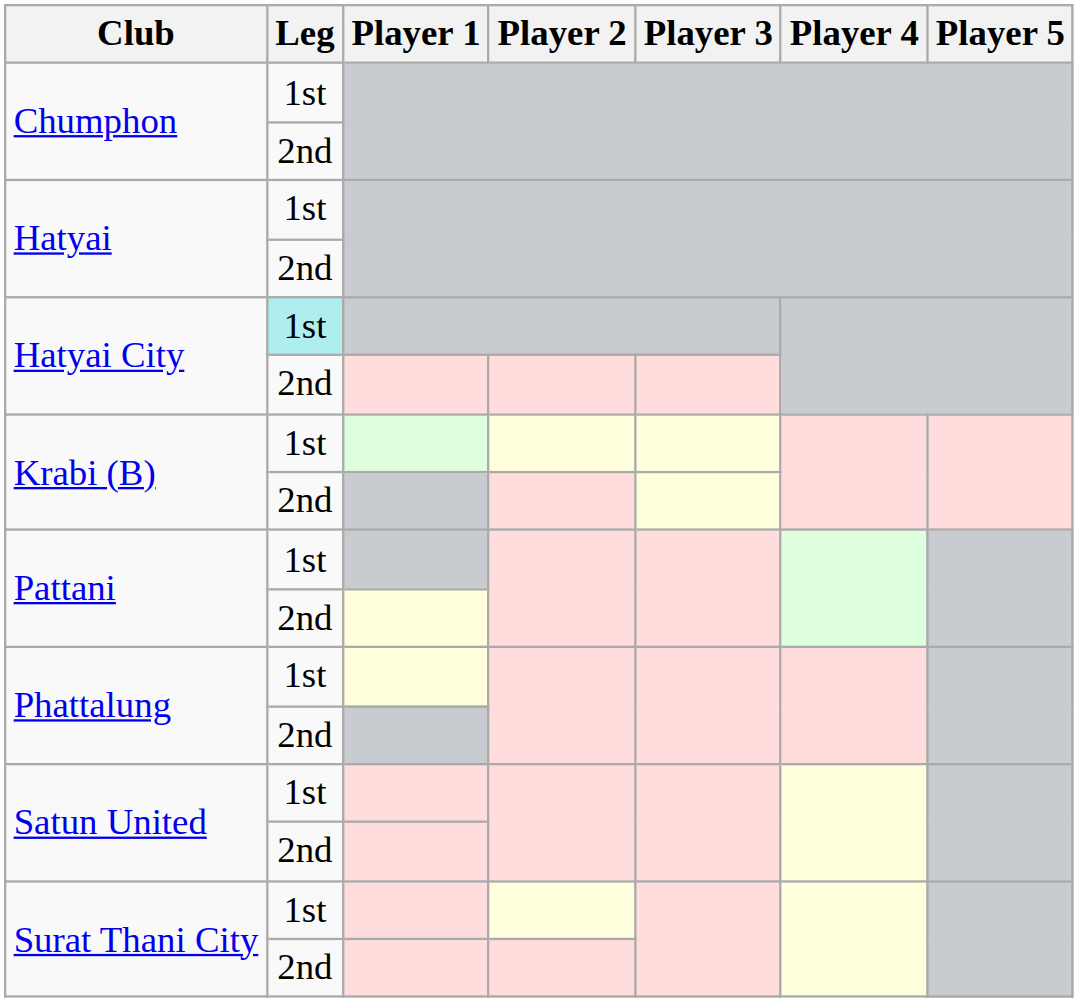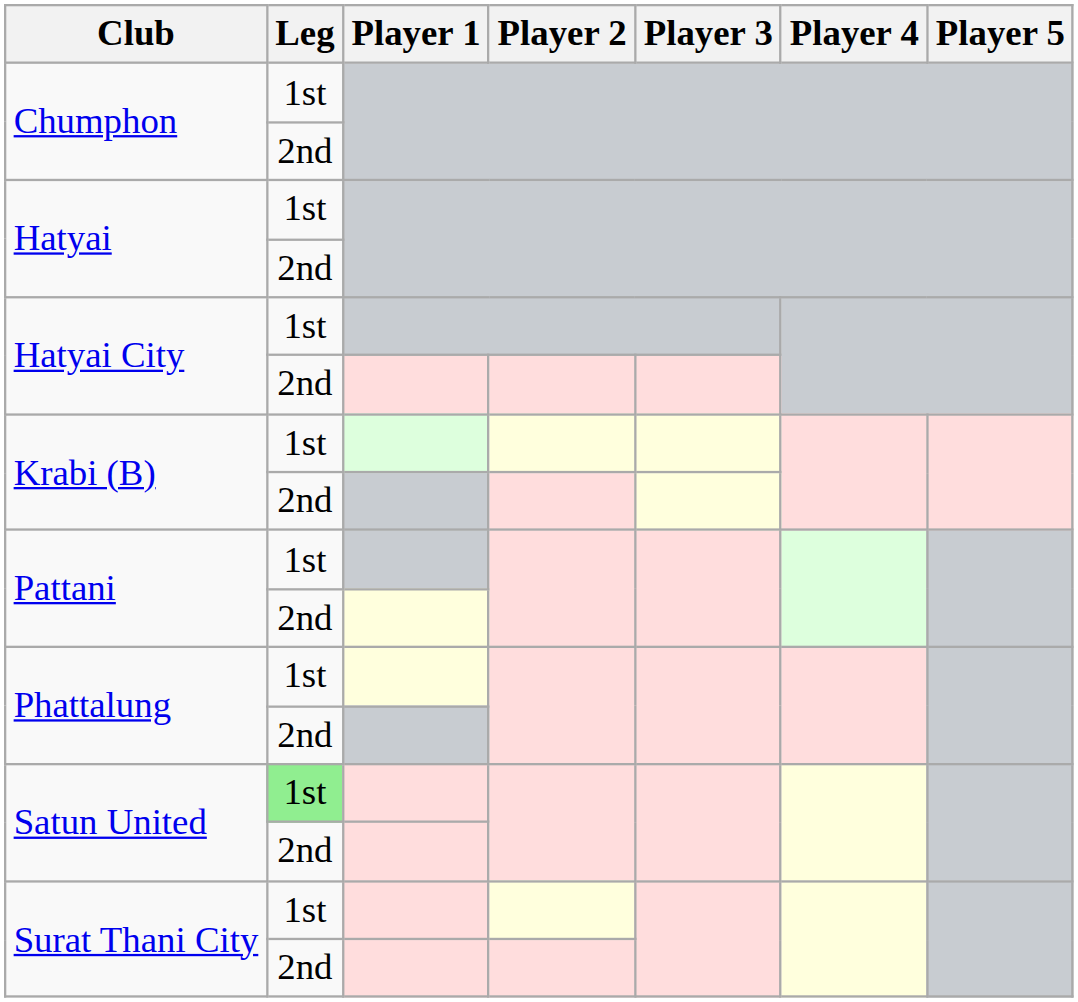(305, 325) paleturquoise background -> (305, 325) no background
(305, 792) no background -> (305, 792) lightgreen background
